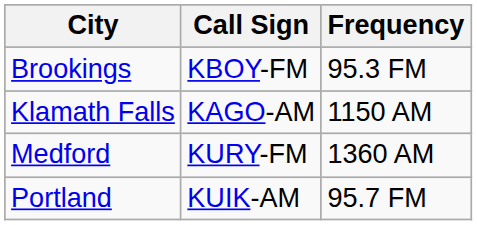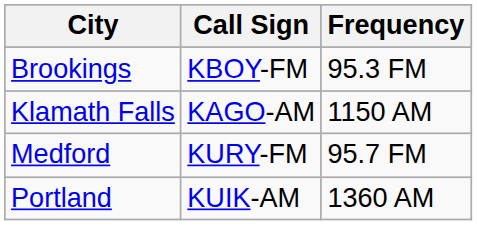(381, 154) 1360 AM -> (377, 154) 95.7 FM
(377, 197) 95.7 FM -> (381, 197) 1360 AM
